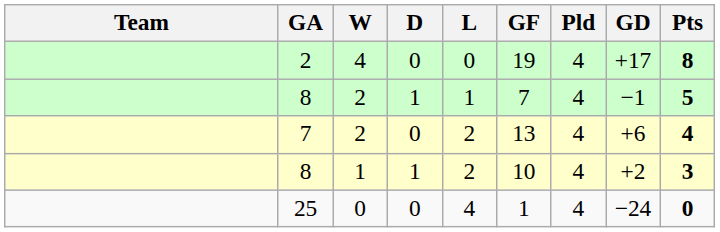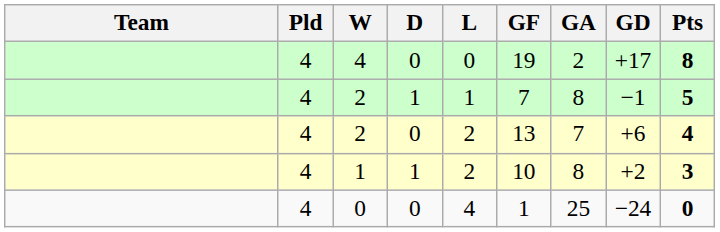columns swapped: (578, 23) <-> (306, 23)
